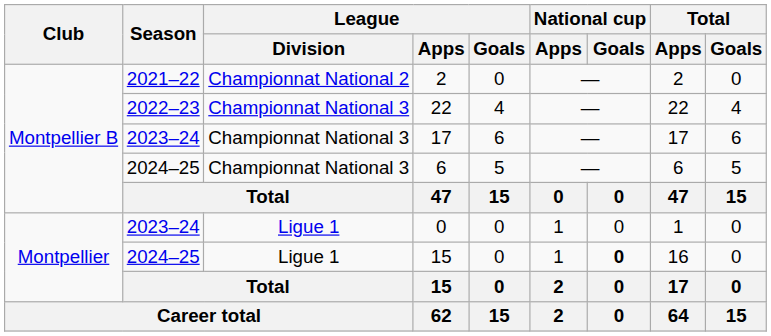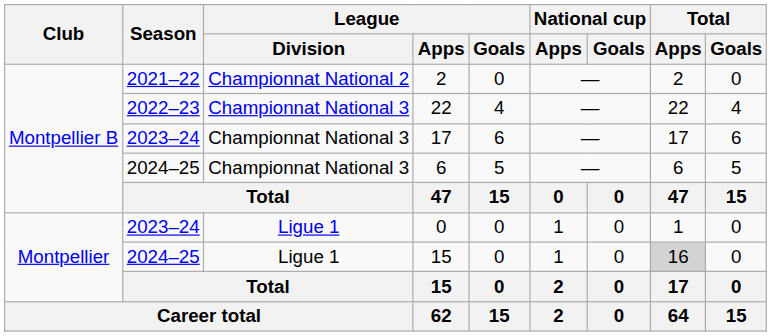(619, 256) bold -> (619, 256) normal
(678, 256) no background -> (678, 256) lightgrey background
